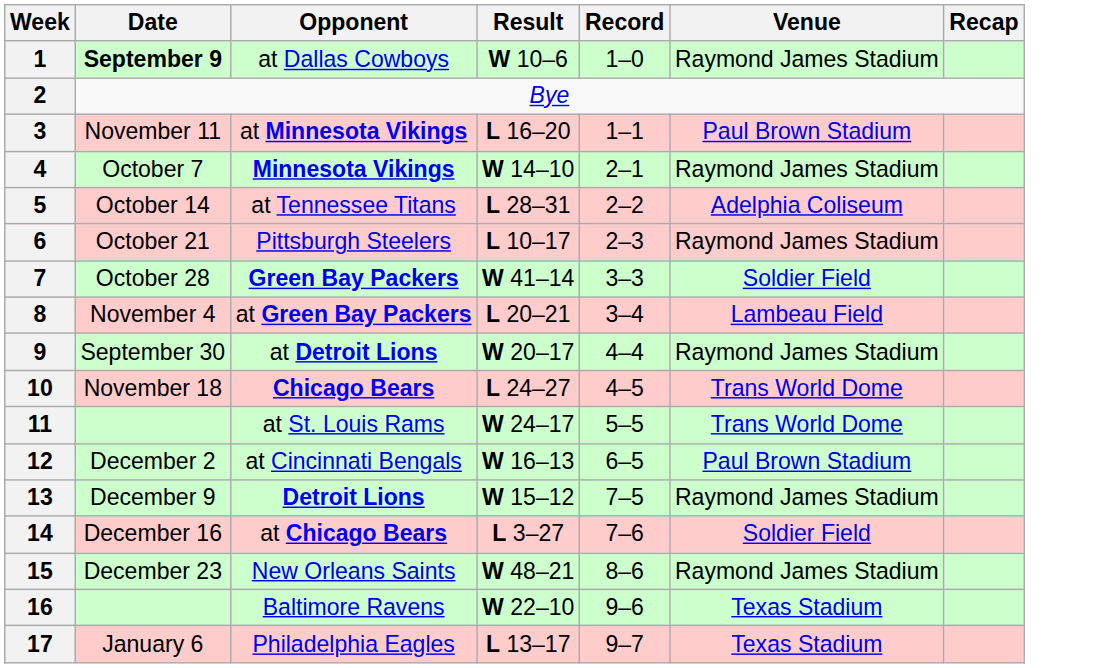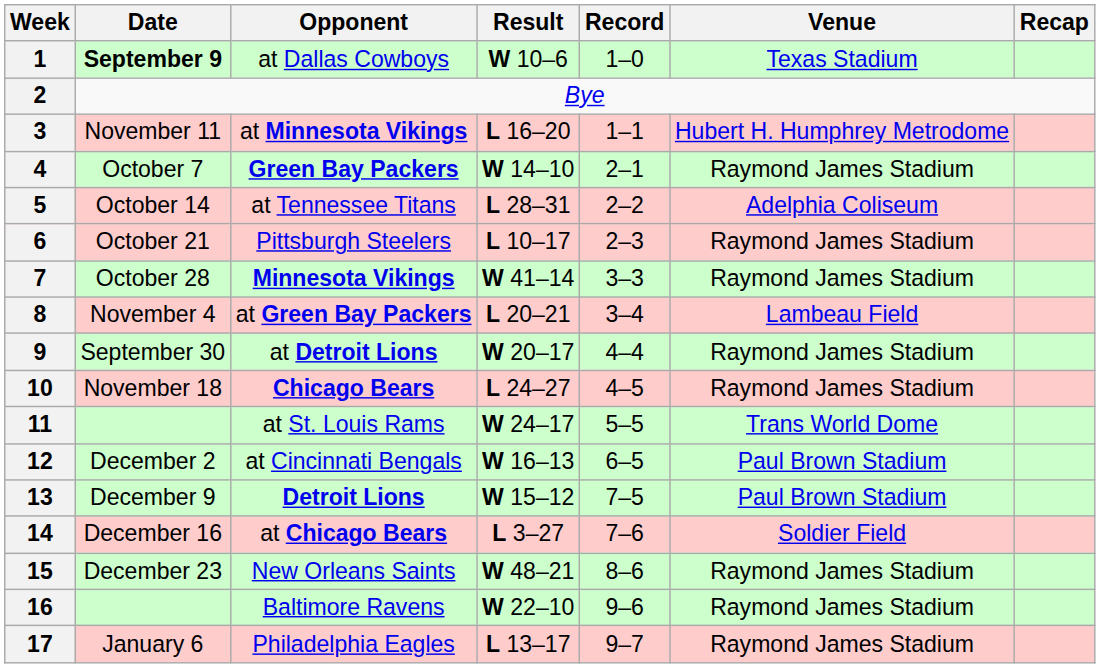(807, 59) Raymond James Stadium -> (842, 59) Texas Stadium
(807, 132) Paul Brown Stadium -> (842, 132) Hubert H. Humphrey Metrodome
(354, 168) Minnesota Vikings -> (354, 168) Green Bay Packers
(354, 278) Green Bay Packers -> (354, 278) Minnesota Vikings
(807, 278) Soldier Field -> (842, 278) Raymond James Stadium
(807, 388) Trans World Dome -> (842, 388) Raymond James Stadium
(807, 497) Raymond James Stadium -> (842, 497) Paul Brown Stadium
(807, 607) Texas Stadium -> (842, 607) Raymond James Stadium
(807, 643) Texas Stadium -> (842, 643) Raymond James Stadium
